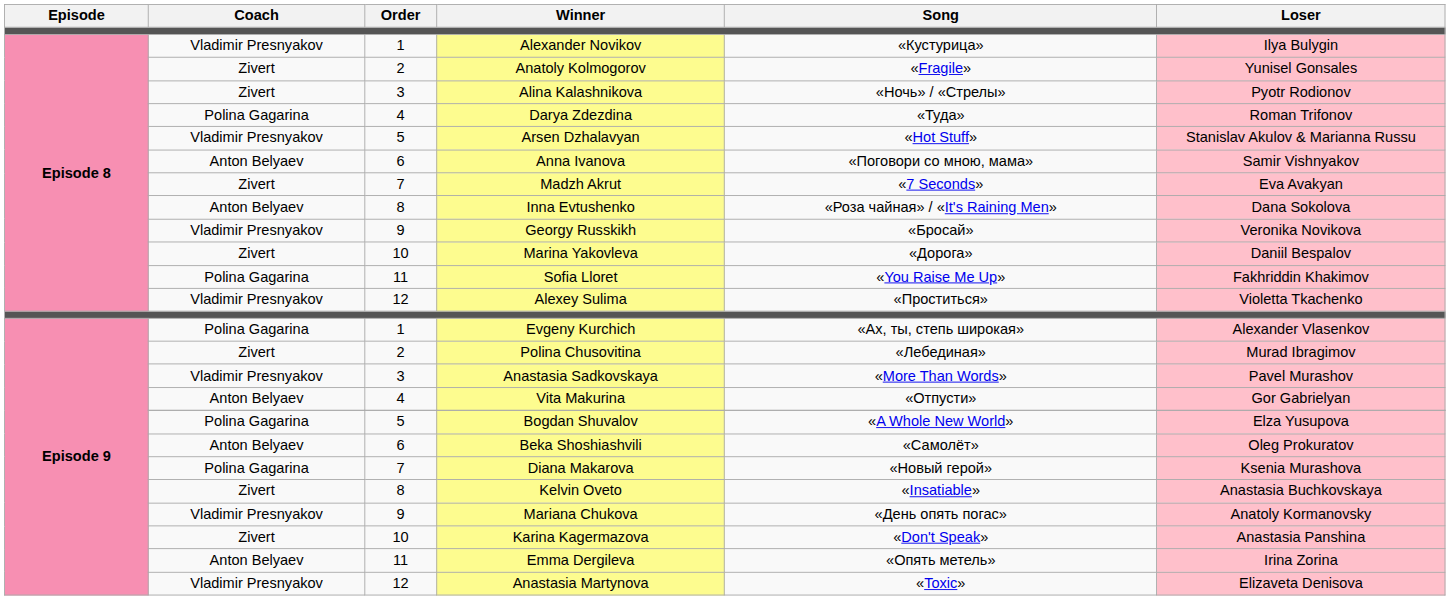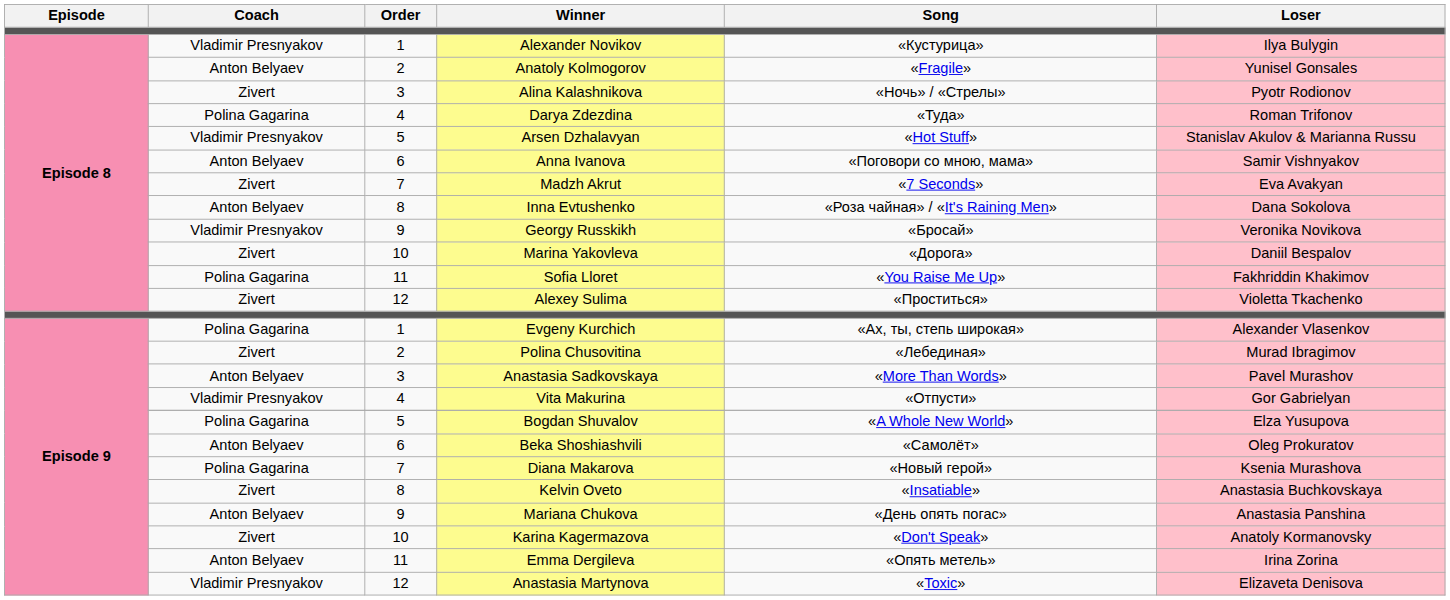(257, 68) Zivert -> (257, 68) Anton Belyaev
(257, 299) Vladimir Presnyakov -> (257, 299) Zivert
(257, 375) Vladimir Presnyakov -> (257, 375) Anton Belyaev
(257, 398) Anton Belyaev -> (257, 398) Vladimir Presnyakov
(257, 514) Vladimir Presnyakov -> (257, 514) Anton Belyaev
(1301, 514) Anatoly Kormanovsky -> (1301, 514) Anastasia Panshina
(1301, 537) Anastasia Panshina -> (1301, 537) Anatoly Kormanovsky
